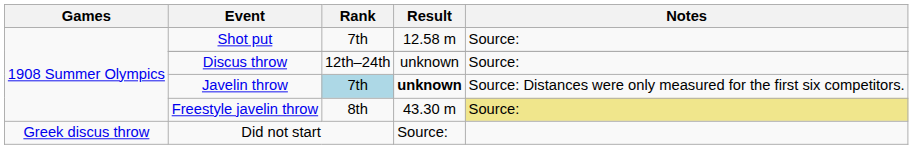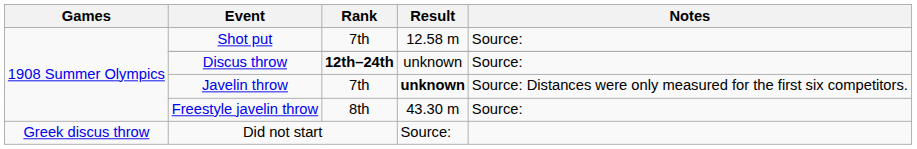(358, 62) normal -> (359, 62) bold
(358, 86) lightblue background -> (359, 86) no background
(494, 109) khaki background -> (497, 109) no background
